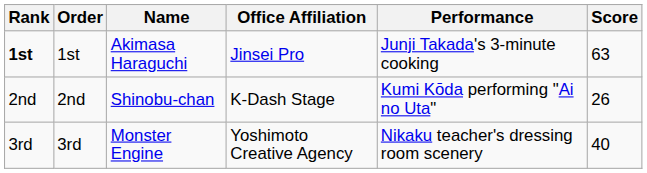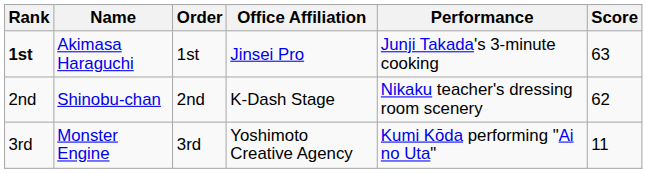columns swapped: (80, 17) <-> (167, 17)
(477, 99) Kumi Kōda performing "Ai no Uta" -> (477, 99) Nikaku teacher's dressing room scenery
(601, 99) 26 -> (601, 99) 62
(477, 145) Nikaku teacher's dressing room scenery -> (477, 145) Kumi Kōda performing "Ai no Uta"
(601, 145) 40 -> (600, 145) 11
